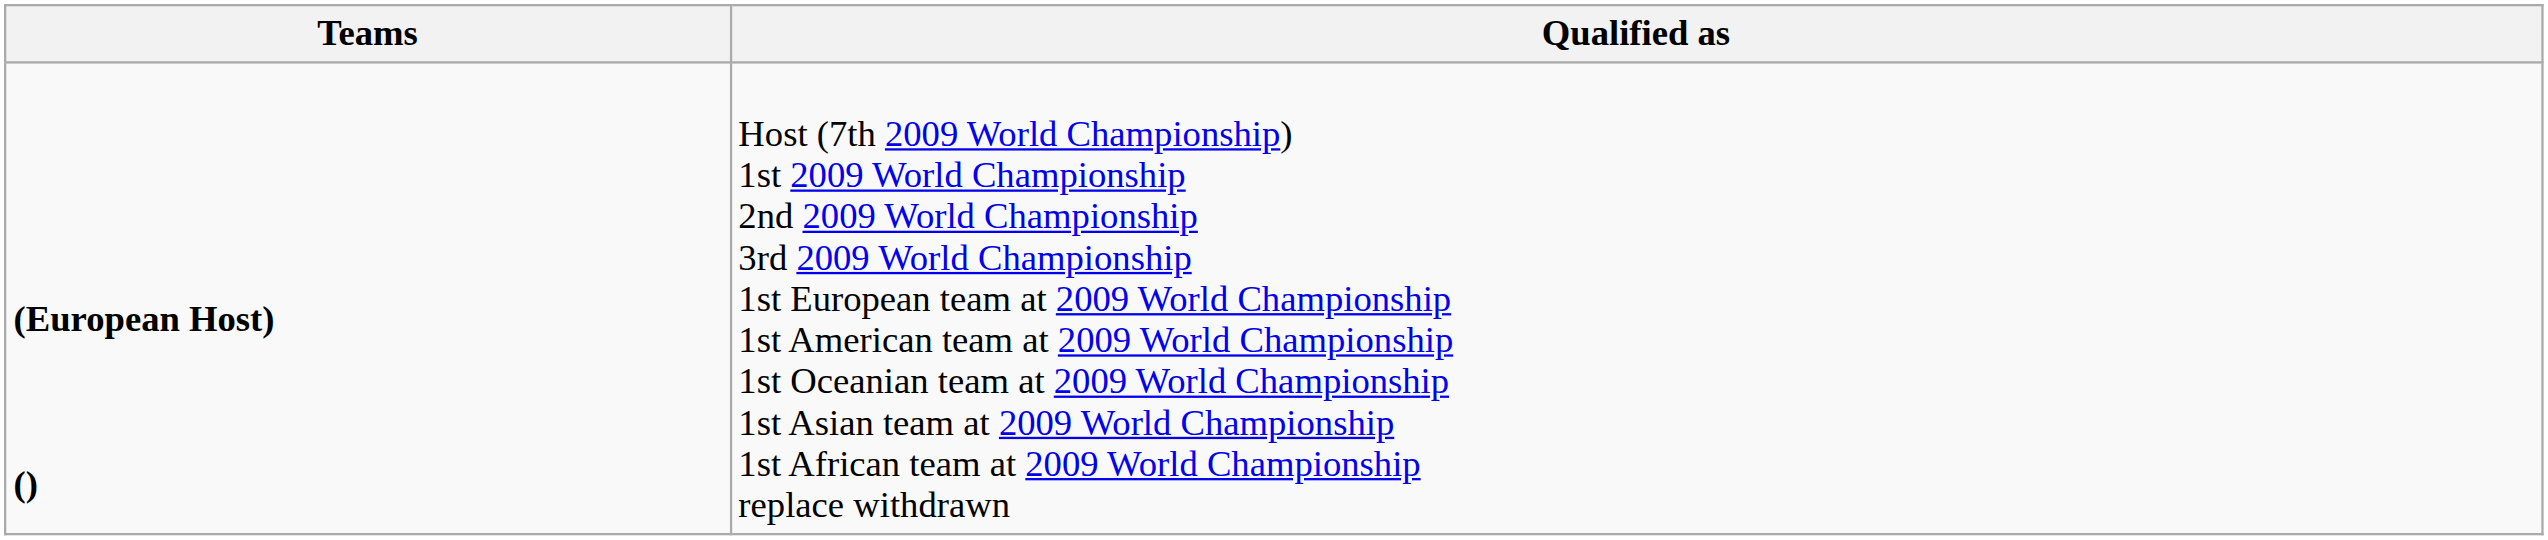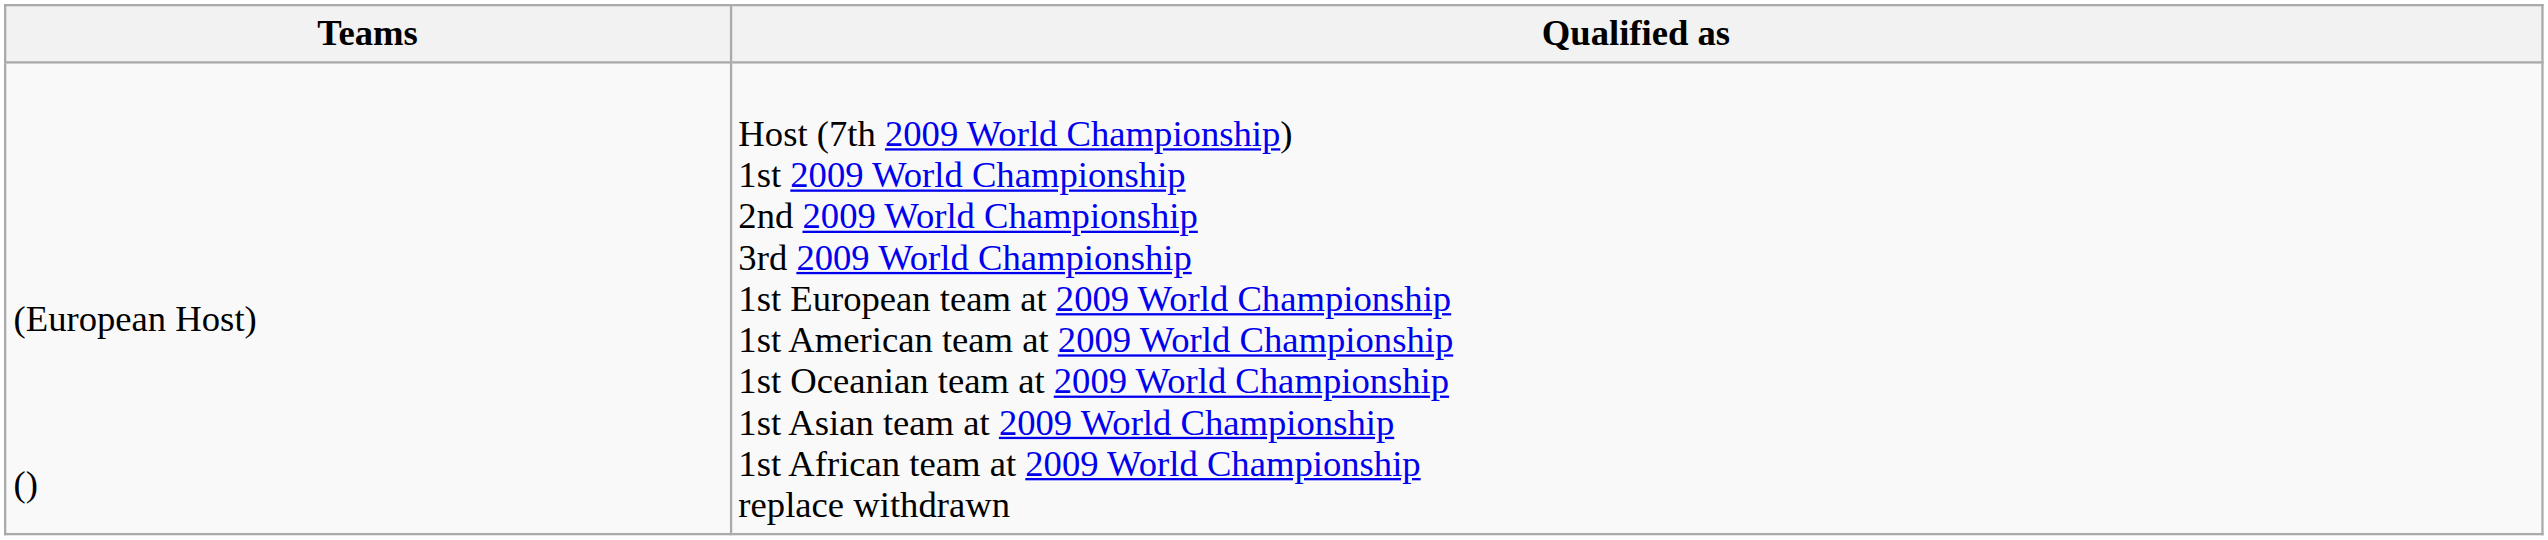(144, 400) bold -> (135, 400) normal
